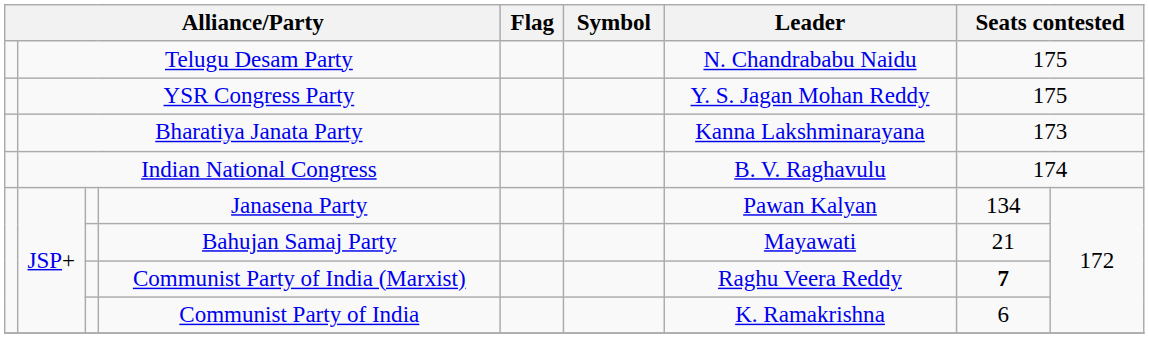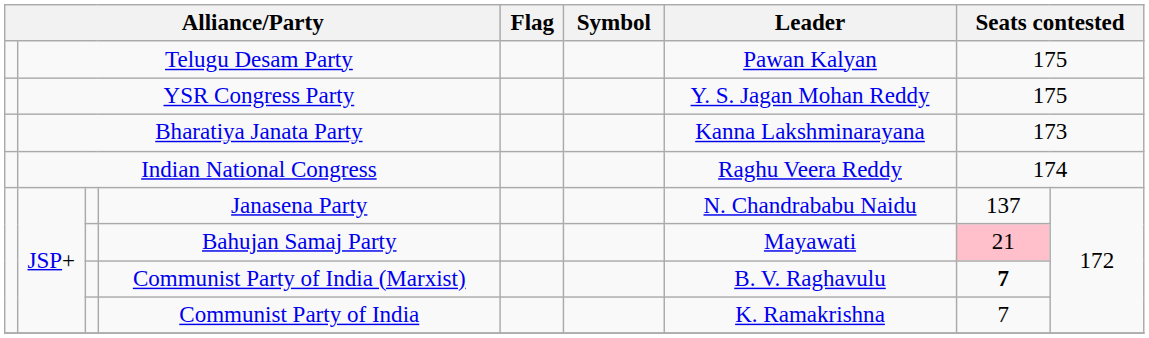(810, 59) N. Chandrababu Naidu -> (810, 59) Pawan Kalyan
(810, 168) B. V. Raghavulu -> (810, 168) Raghu Veera Reddy
(810, 205) Pawan Kalyan -> (810, 205) N. Chandrababu Naidu
(1003, 205) 134 -> (1003, 205) 137
(1003, 242) no background -> (1003, 242) pink background
(810, 278) Raghu Veera Reddy -> (810, 278) B. V. Raghavulu
(1003, 315) 6 -> (1003, 315) 7
